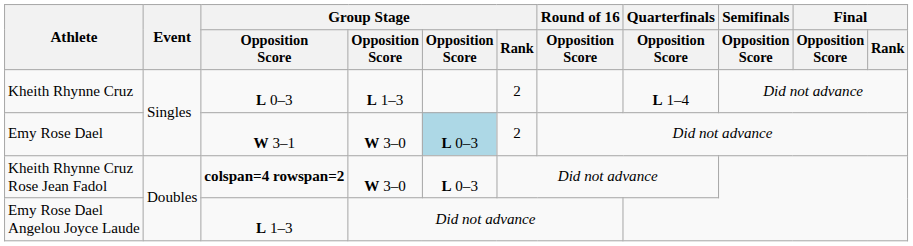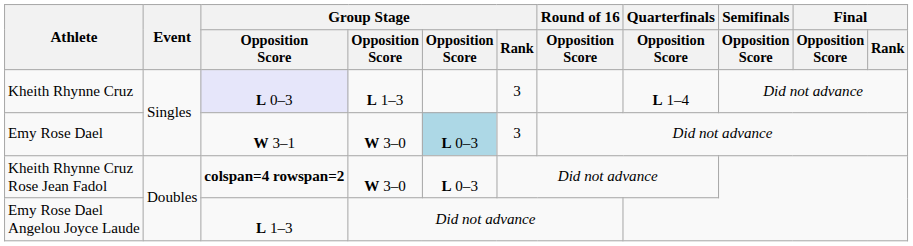(274, 100) no background -> (274, 100) lavender background
(517, 91) 2 -> (517, 91) 3
(517, 134) 2 -> (517, 134) 3
